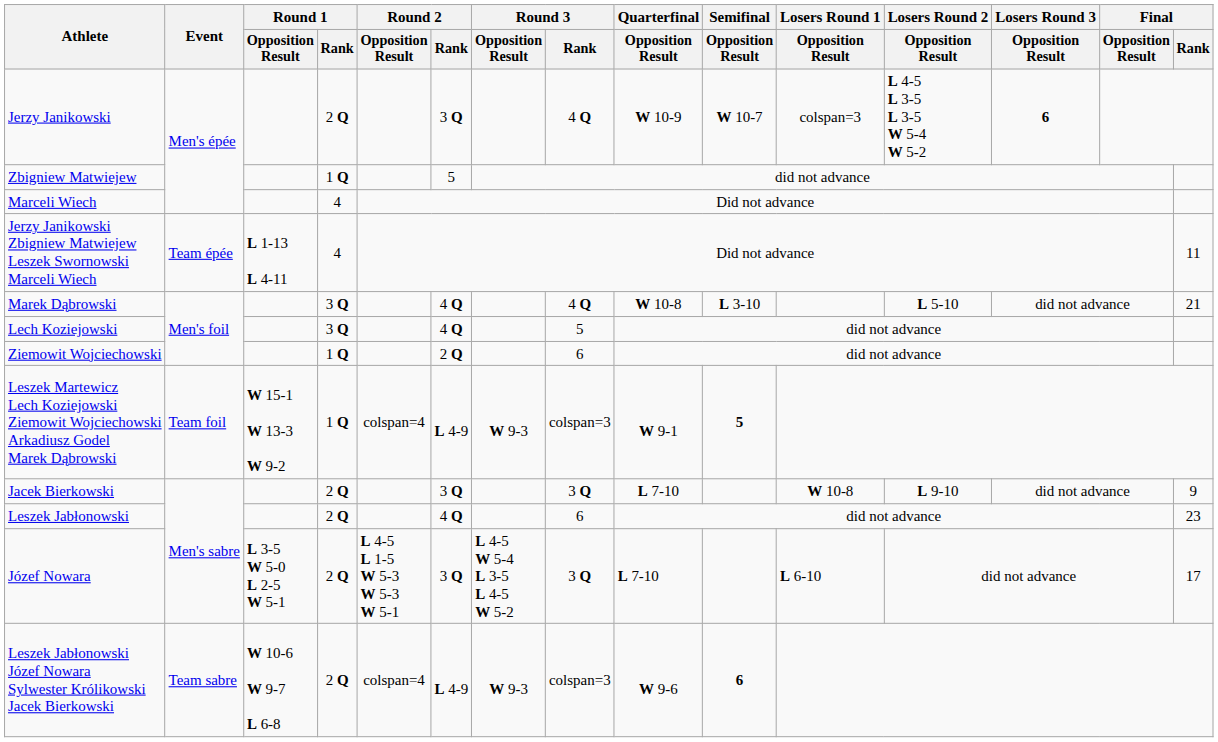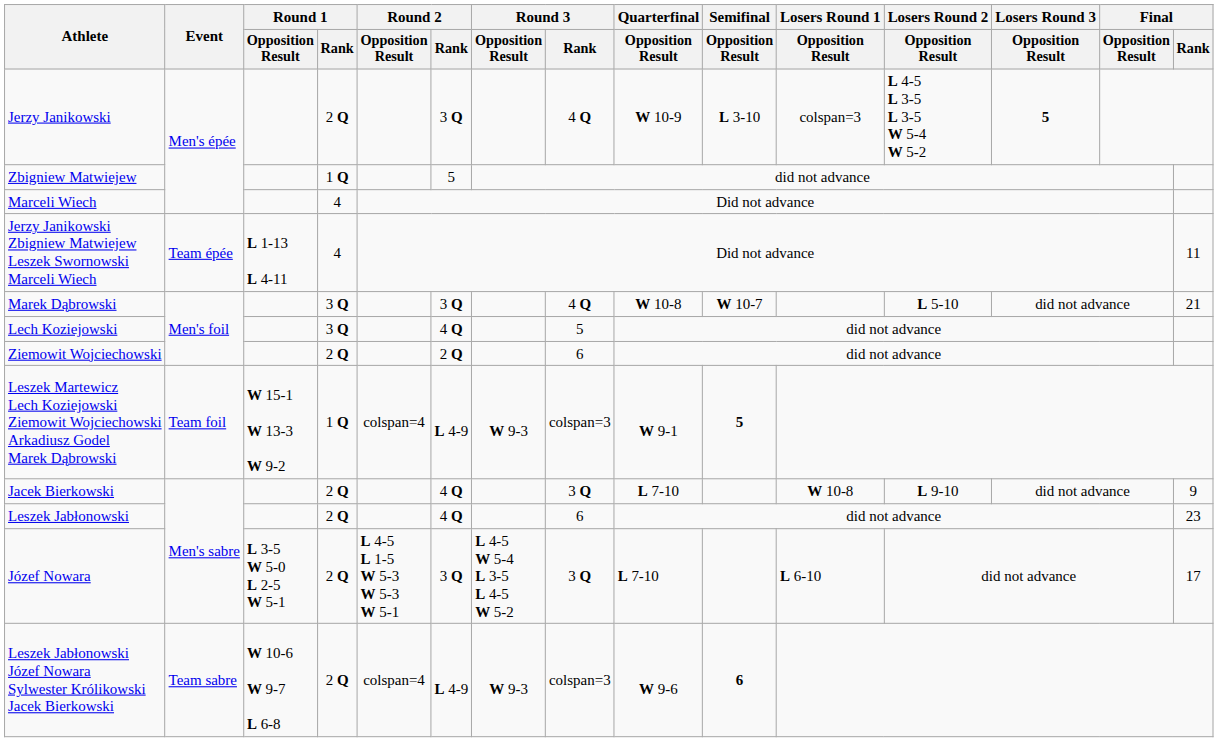(740, 117) W 10-7 -> (740, 117) L 3-10
(1046, 117) 6 -> (1046, 117) 5
(451, 304) 4 Q -> (451, 304) 3 Q
(740, 304) L 3-10 -> (740, 304) W 10-7
(337, 353) 1 Q -> (337, 353) 2 Q
(451, 491) 3 Q -> (451, 491) 4 Q
